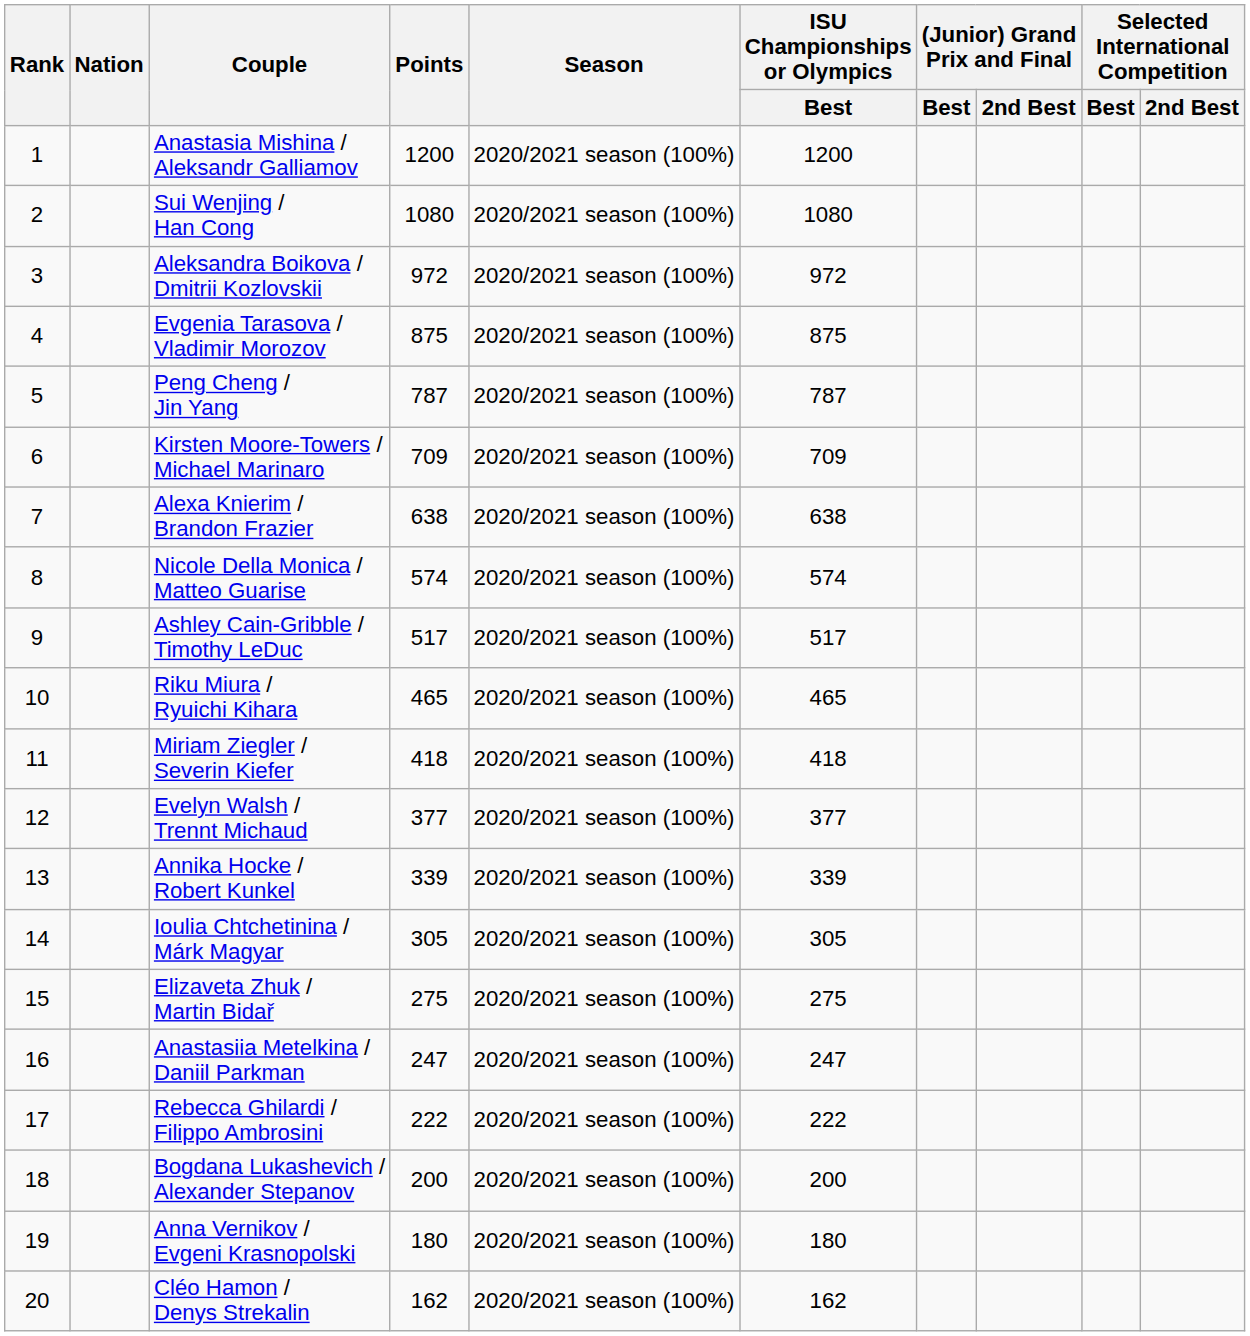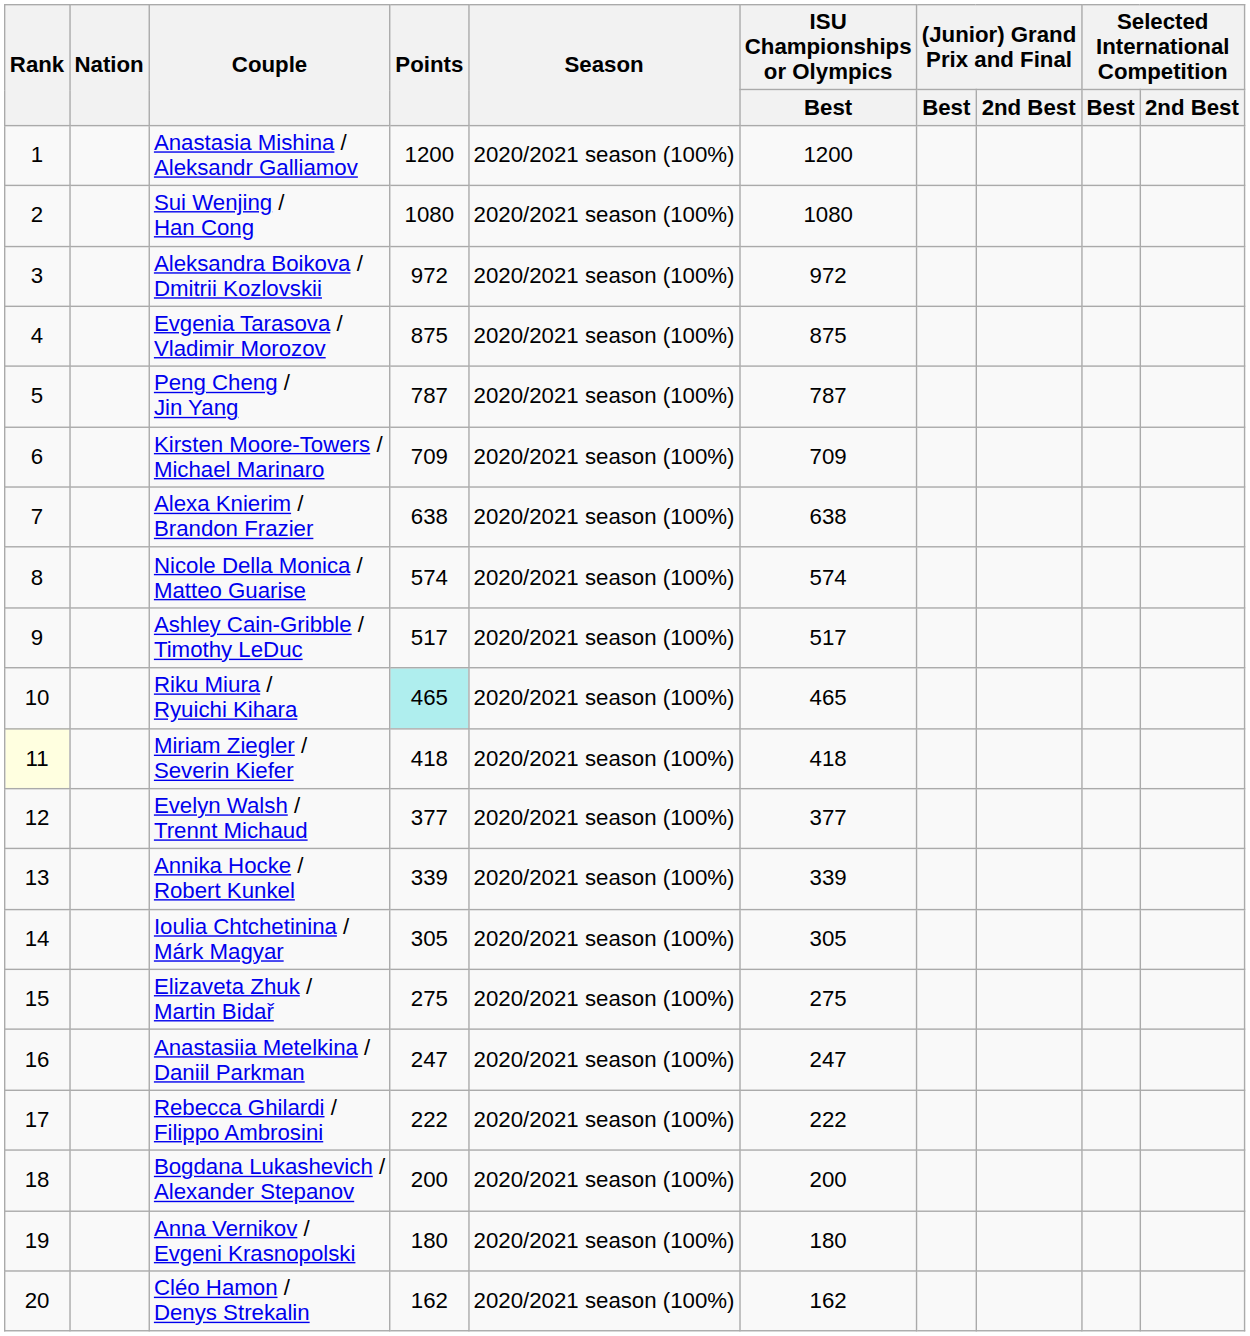(429, 697) no background -> (429, 697) paleturquoise background
(37, 758) no background -> (37, 758) lightyellow background
